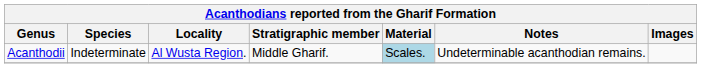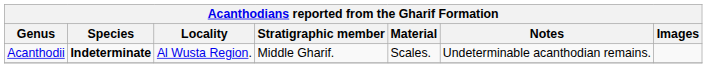(108, 53) normal -> (111, 53) bold
(405, 53) lightblue background -> (411, 53) no background
